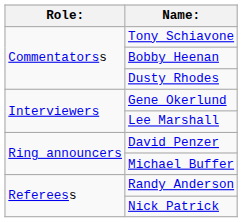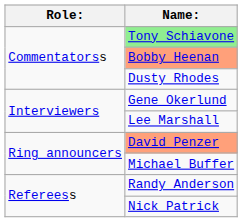(181, 37) no background -> (181, 37) lightgreen background
(174, 58) no background -> (174, 58) lightsalmon background
(174, 143) no background -> (174, 143) lightsalmon background
